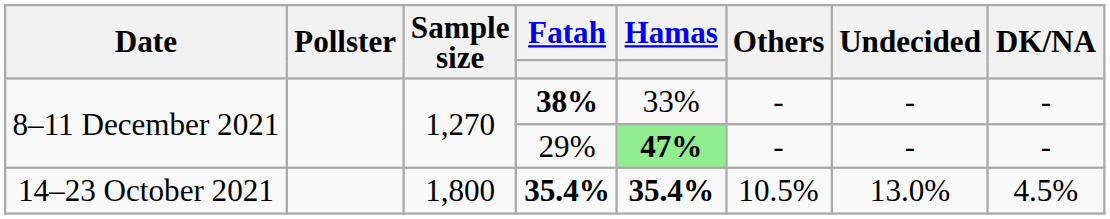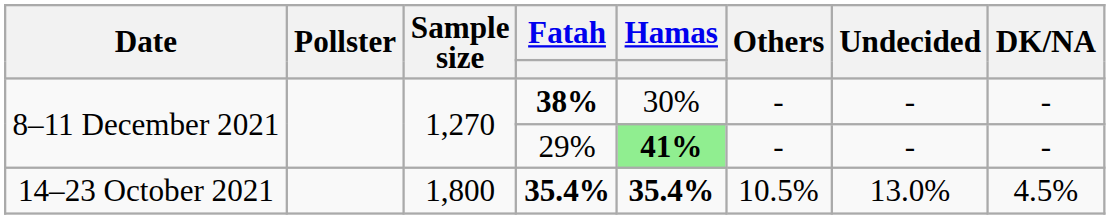(671, 101) 33% -> (671, 101) 30%
(671, 146) 47% -> (671, 146) 41%
